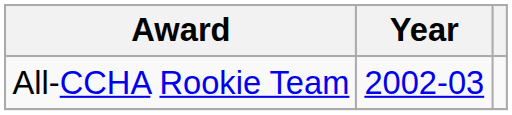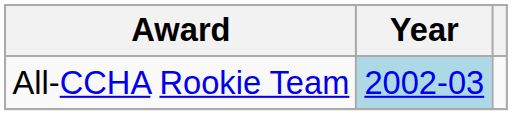(424, 82) no background -> (424, 82) lightblue background
